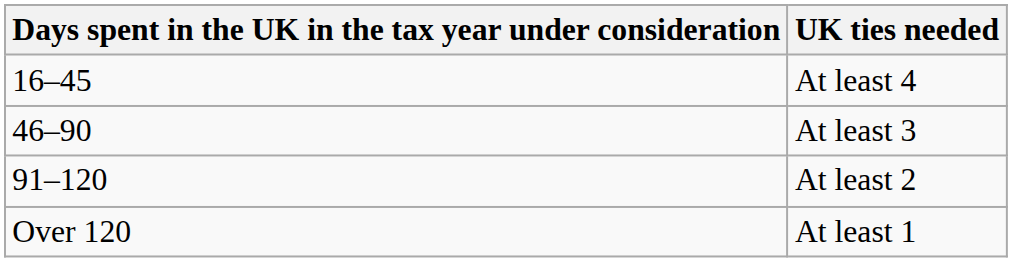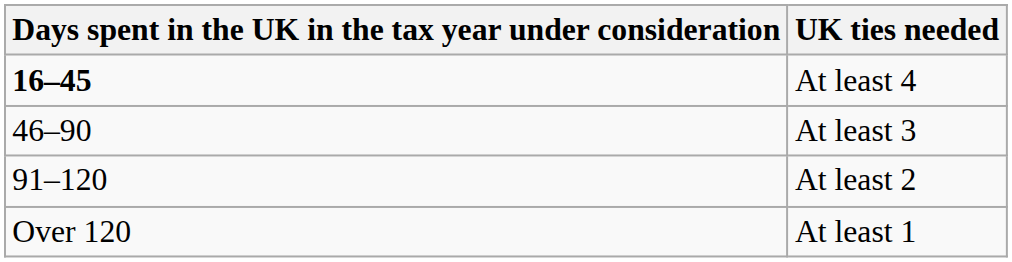(52, 79) normal -> (52, 79) bold
